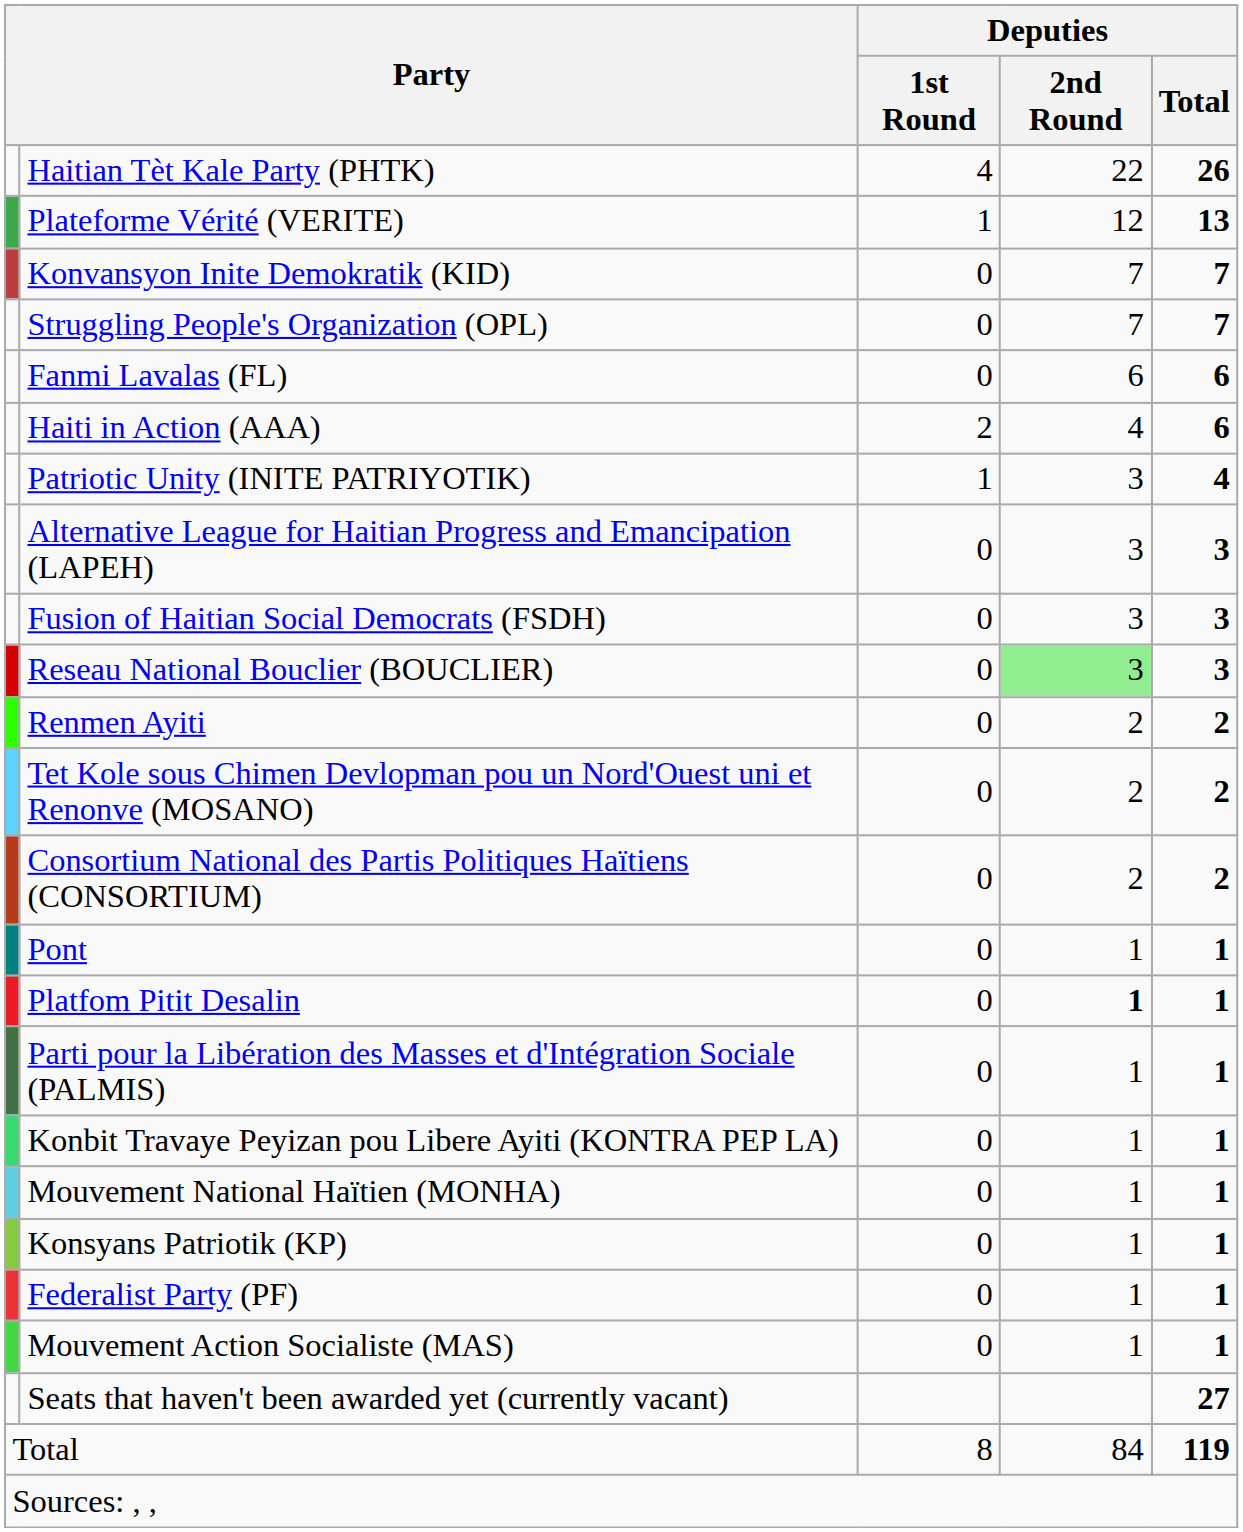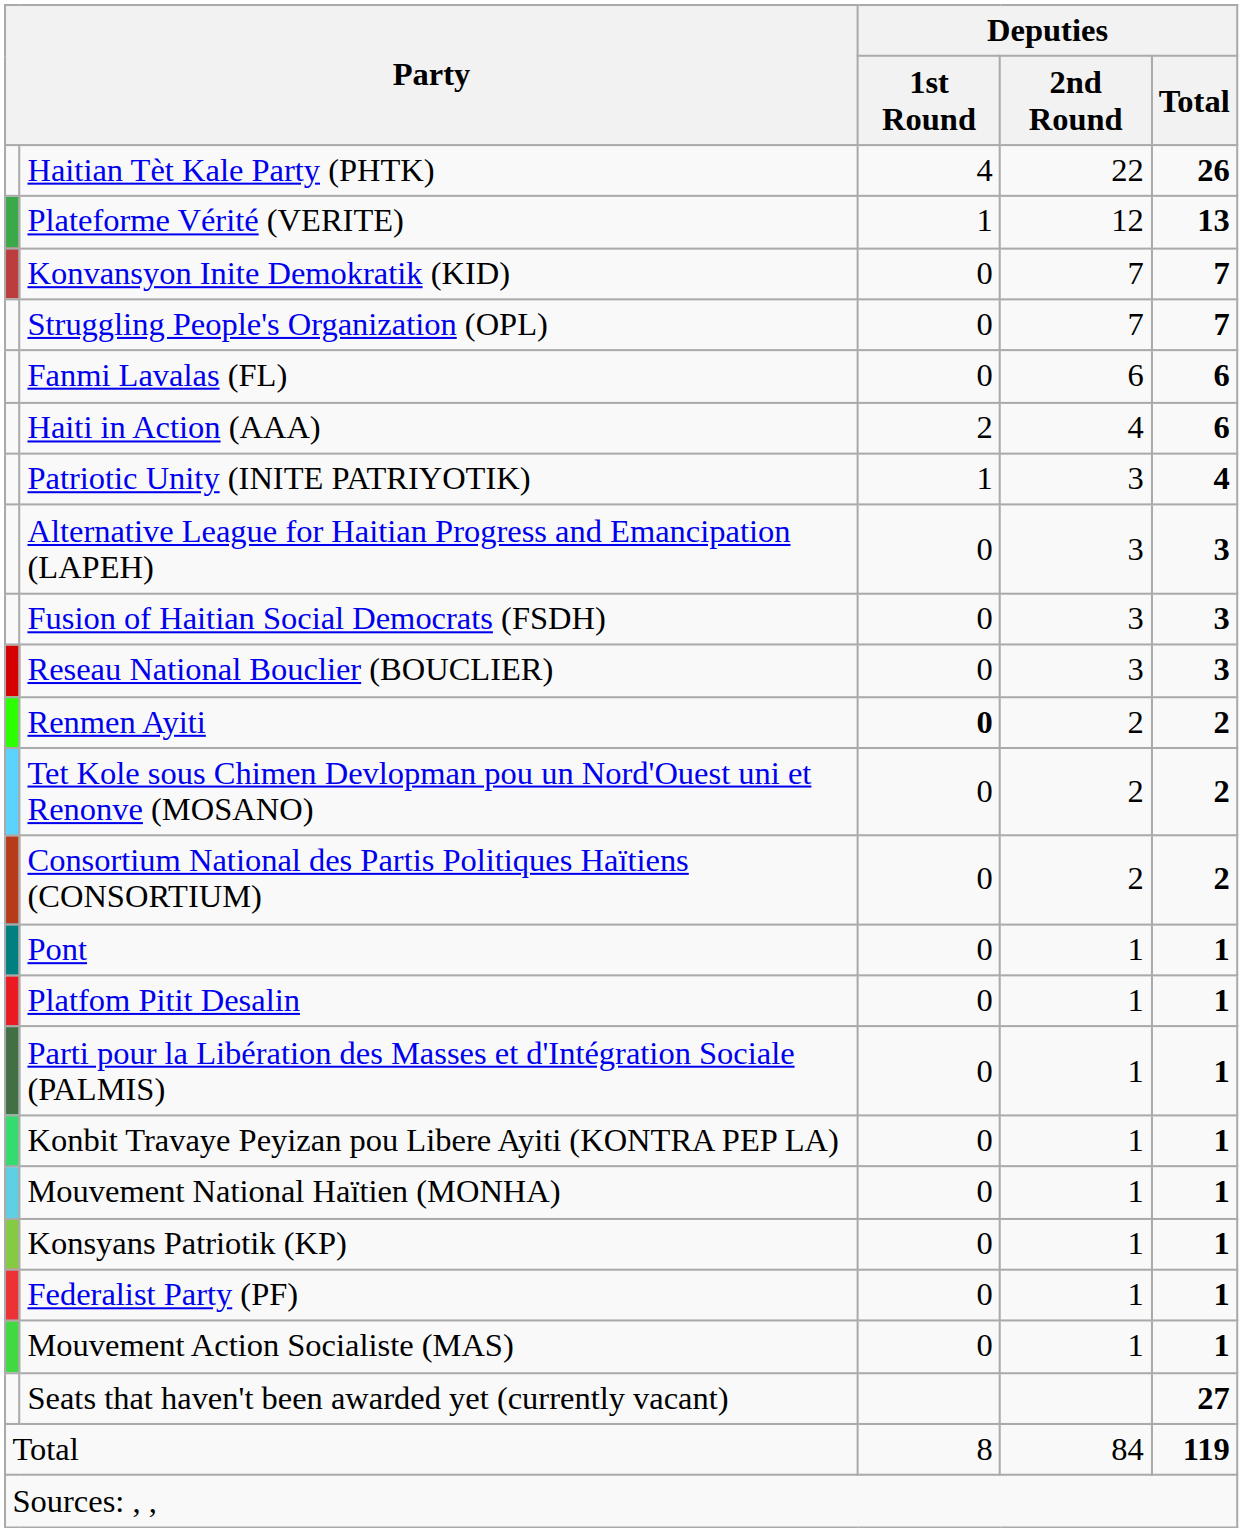(1136, 669) lightgreen background -> (1136, 669) no background
(985, 721) normal -> (985, 721) bold
(1136, 1000) bold -> (1136, 1000) normal
